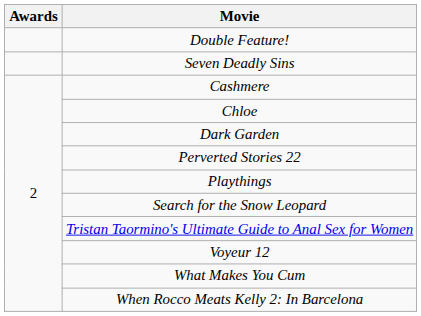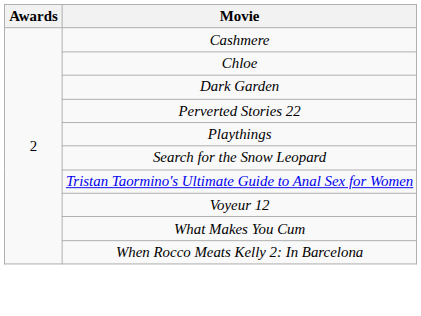- row: (240, 39)
- row: (240, 63)
